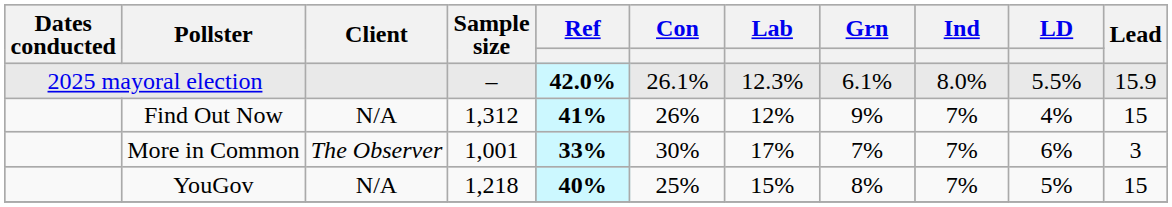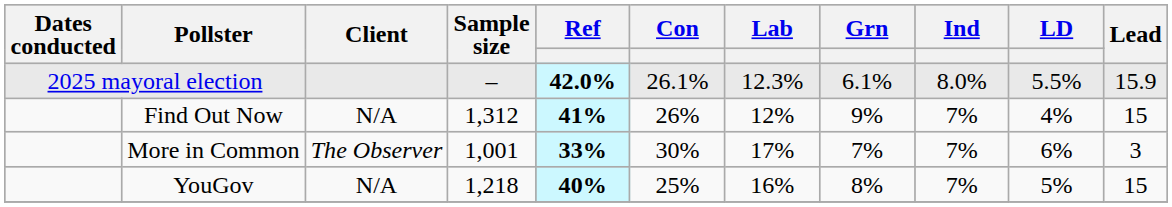(772, 185) 15% -> (772, 185) 16%
